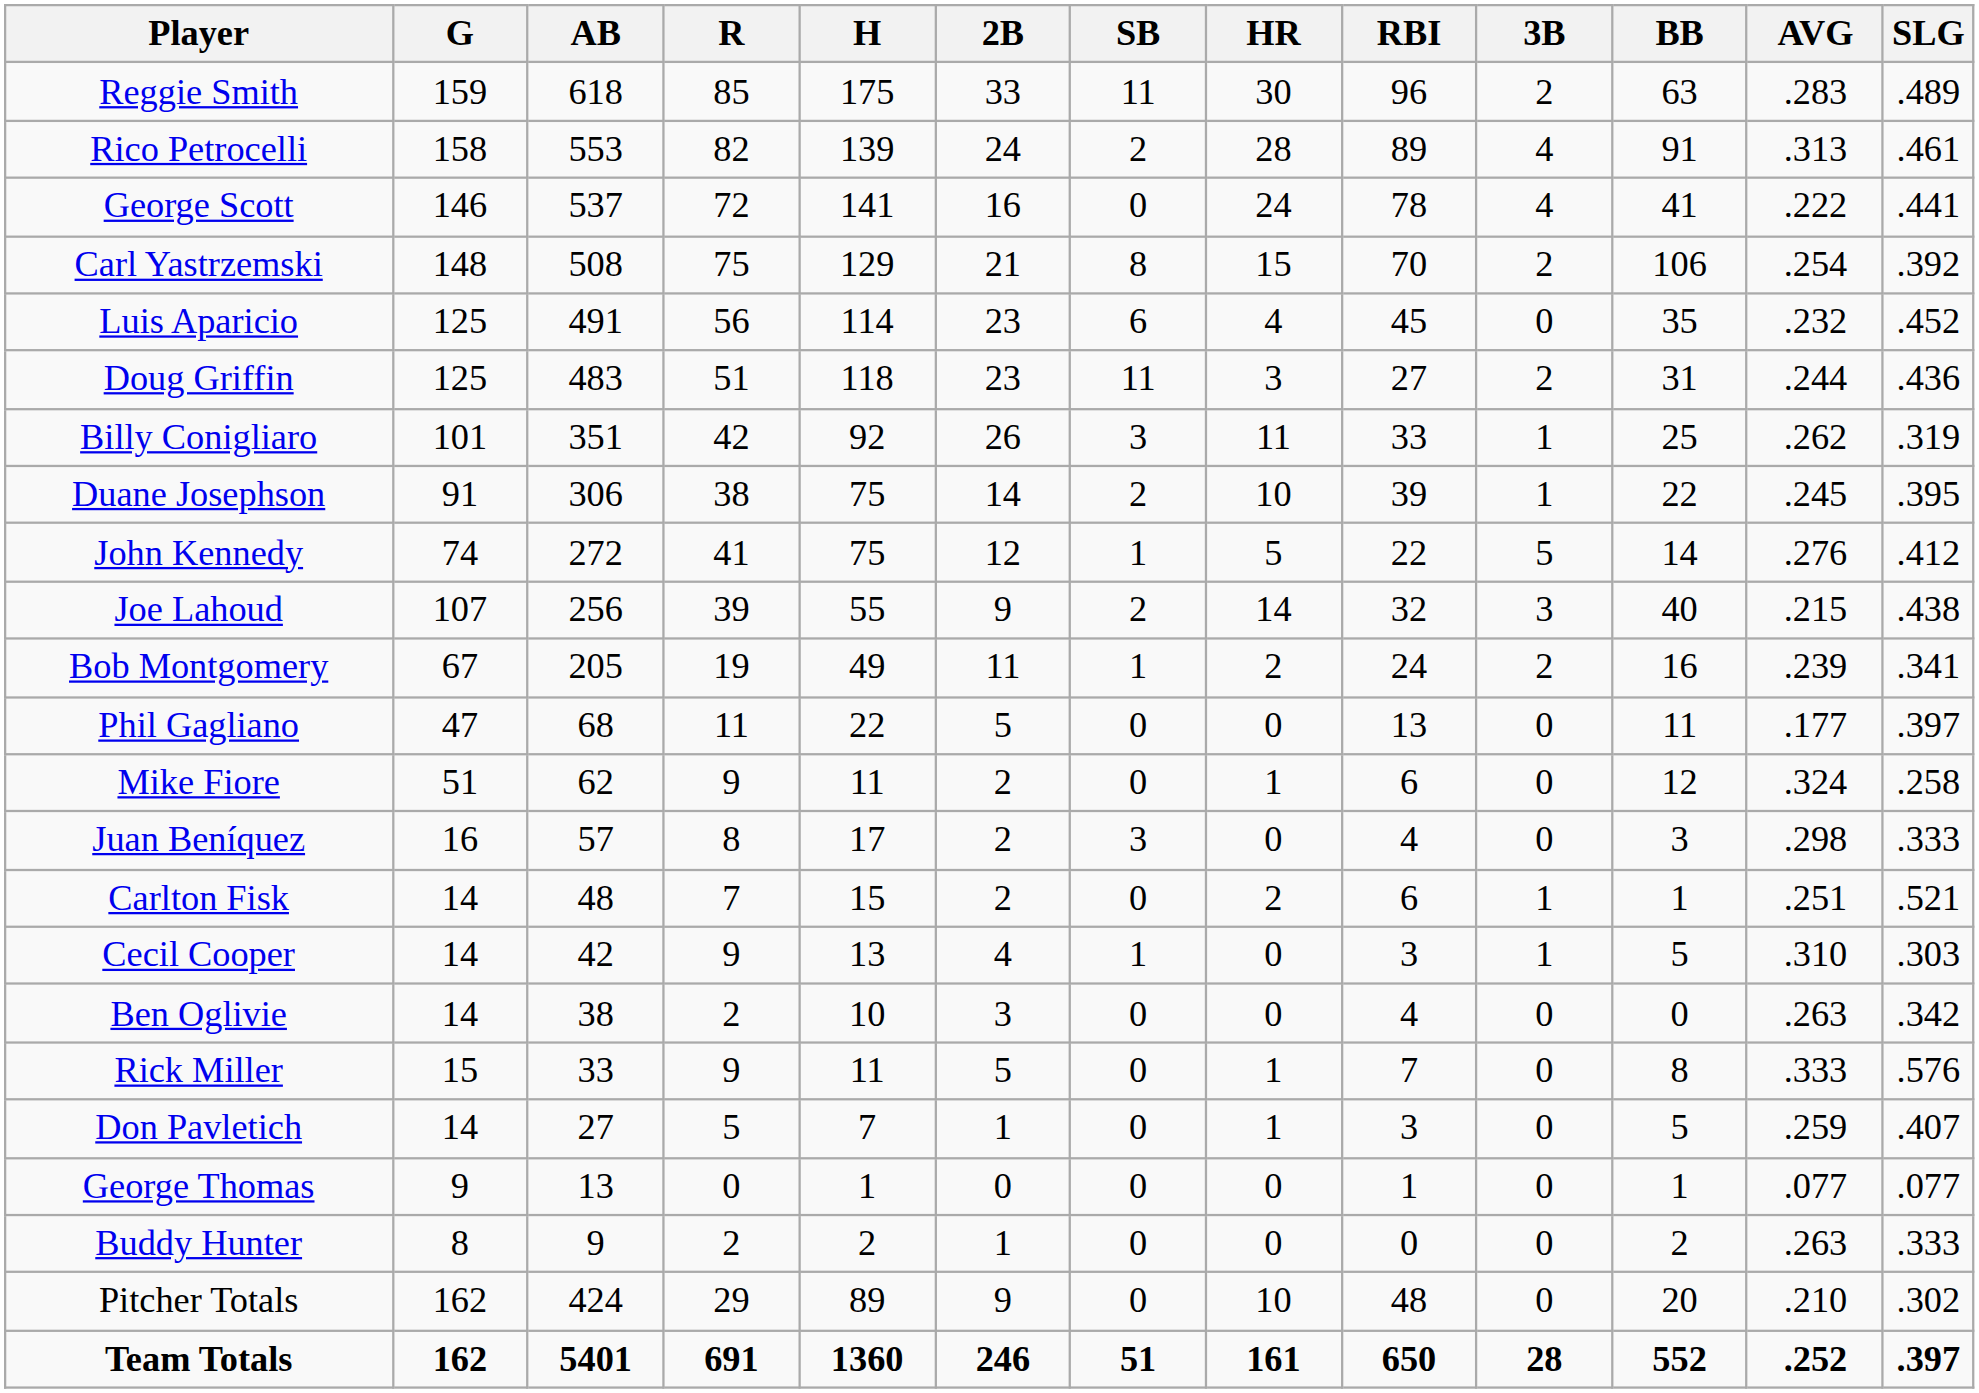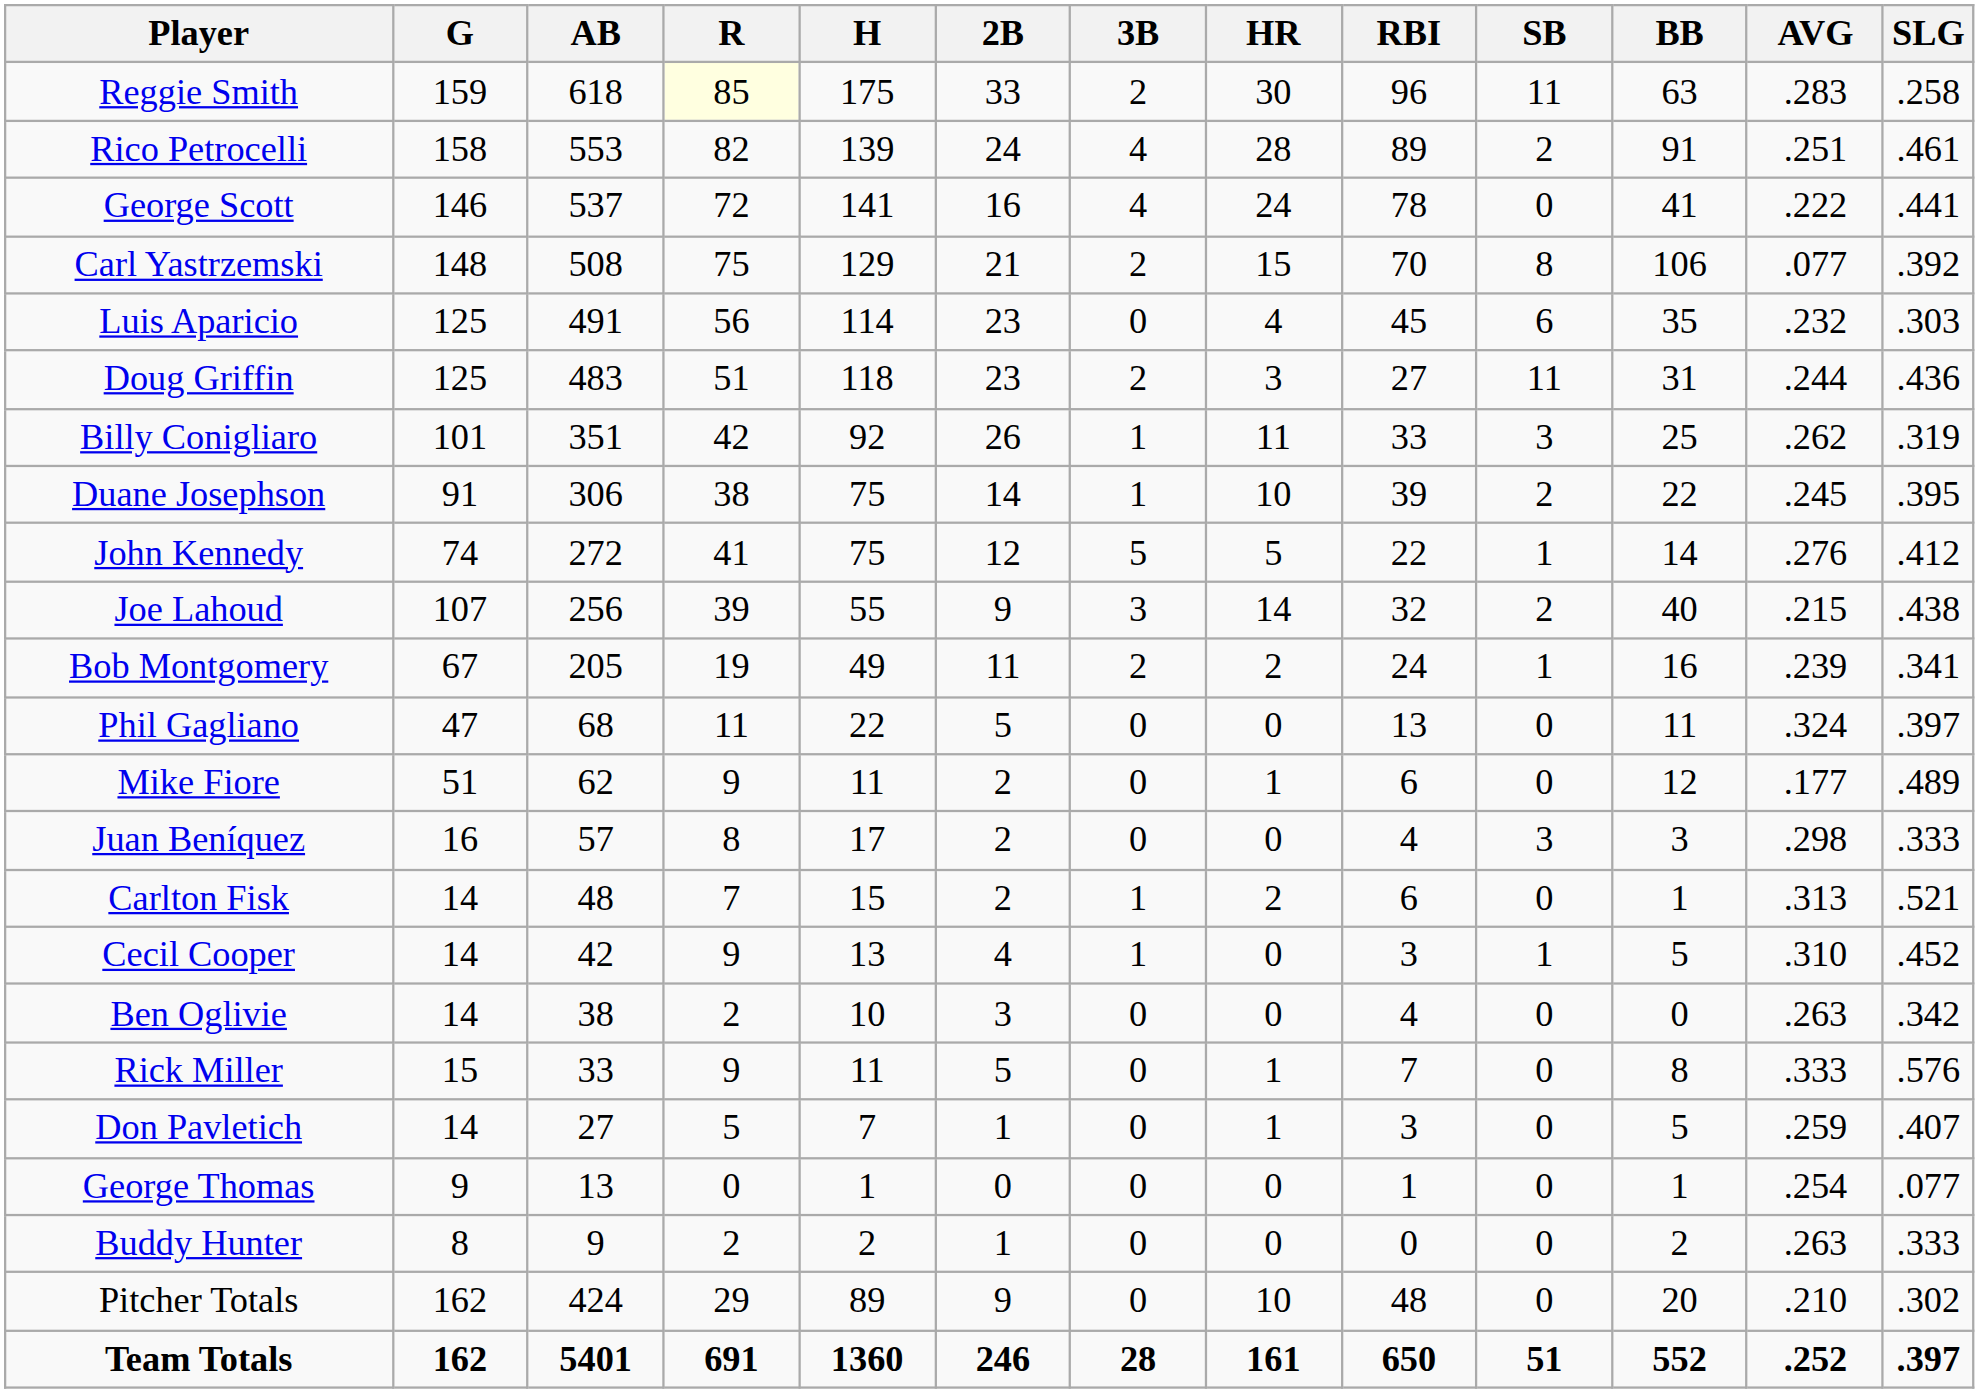columns swapped: (1544, 33) <-> (1138, 33)
(731, 90) no background -> (731, 90) lightyellow background
(1928, 90) .489 -> (1928, 90) .258
(1815, 148) .313 -> (1815, 148) .251
(1815, 263) .254 -> (1815, 263) .077
(1928, 321) .452 -> (1928, 321) .303
(1815, 724) .177 -> (1815, 724) .324
(1815, 782) .324 -> (1815, 782) .177
(1928, 782) .258 -> (1928, 782) .489
(1815, 897) .251 -> (1815, 897) .313
(1928, 954) .303 -> (1928, 954) .452
(1815, 1185) .077 -> (1815, 1185) .254
